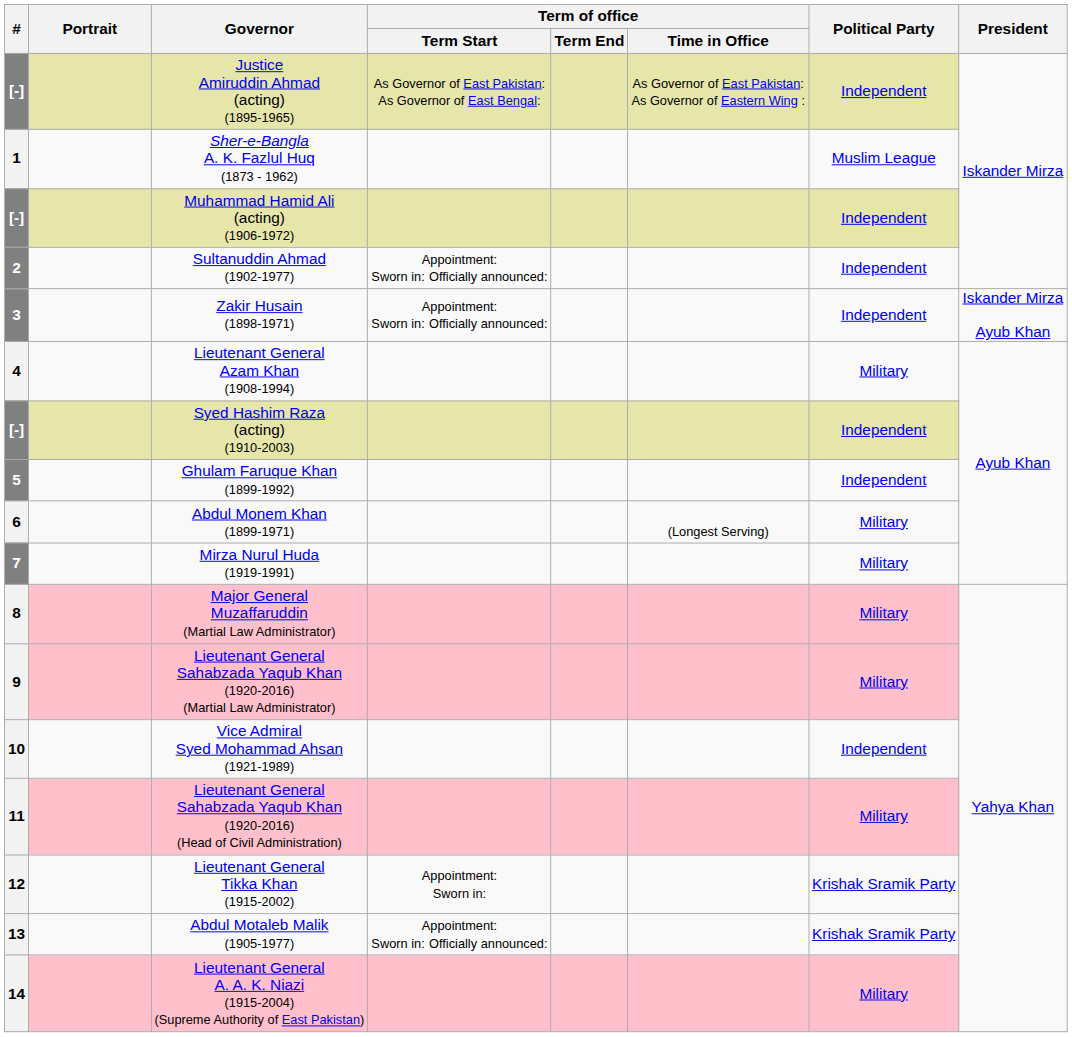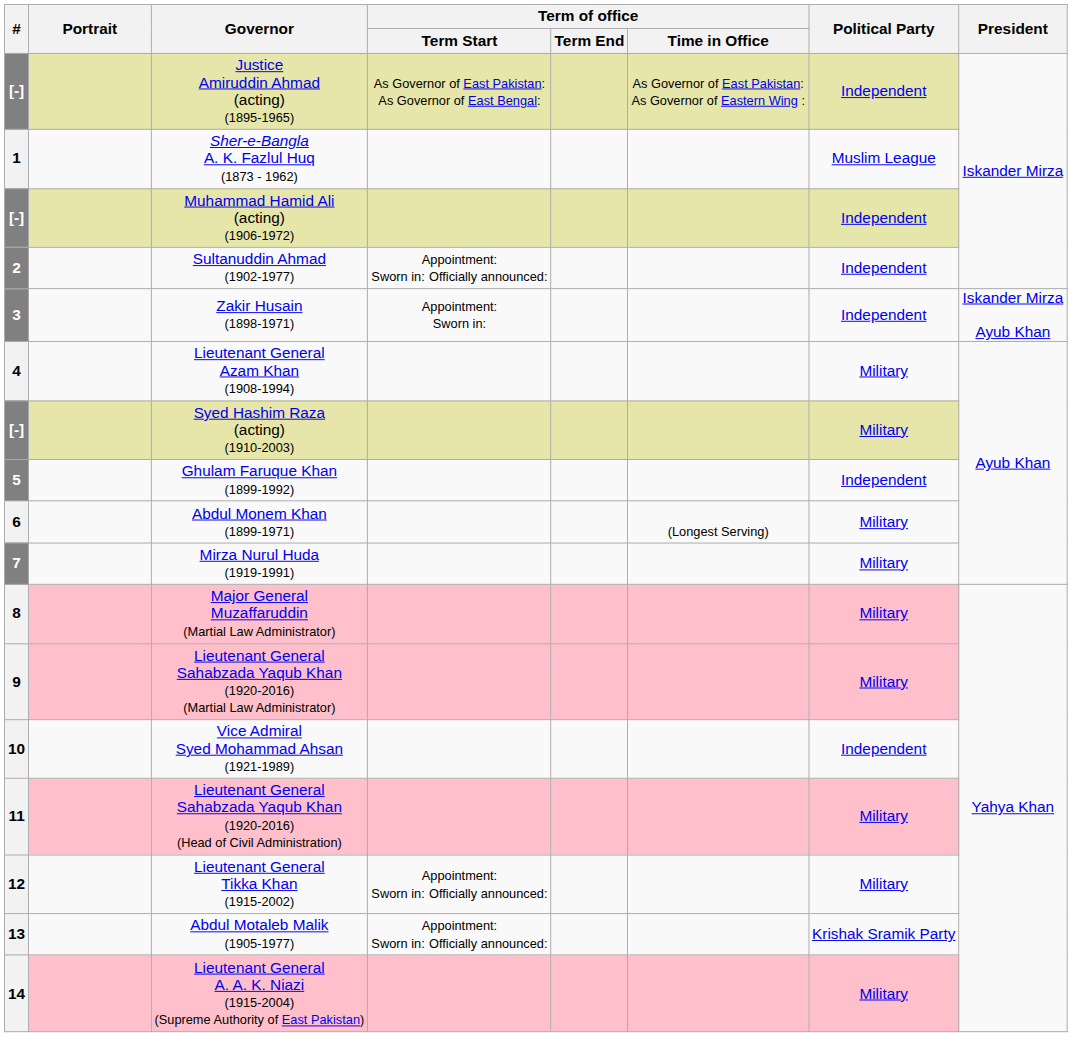(459, 316) Appointment: Sworn in: Officially announced: -> (459, 316) Appointment: Sworn in:
(884, 430) Independent -> (884, 430) Military
(459, 885) Appointment: Sworn in: -> (459, 885) Appointment: Sworn in: Officially announced:
(884, 884) Krishak Sramik Party -> (884, 884) Military
